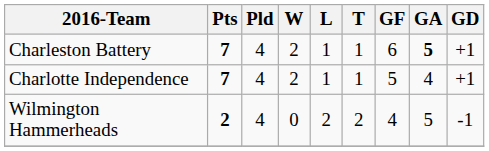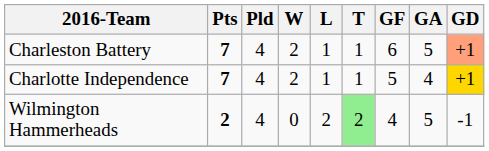(428, 49) bold -> (428, 49) normal
(465, 49) no background -> (465, 49) lightsalmon background
(465, 79) no background -> (465, 79) gold background
(359, 119) no background -> (359, 119) lightgreen background
